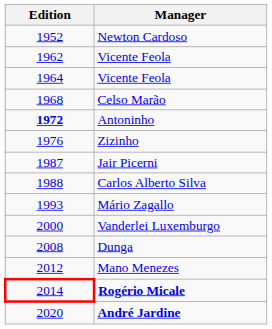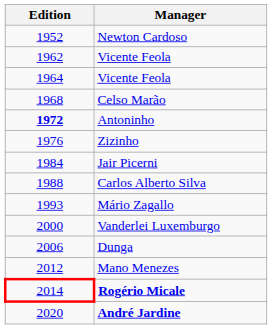(50, 162) 1987 -> (50, 162) 1984
(50, 246) 2008 -> (50, 246) 2006
